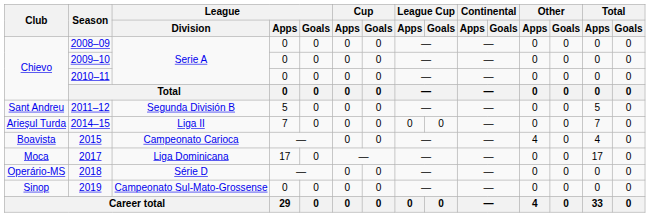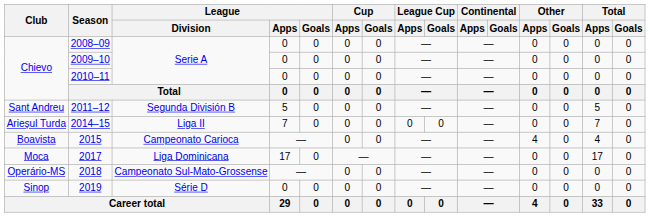(191, 172) Série D -> (191, 172) Campeonato Sul-Mato-Grossense
(191, 188) Campeonato Sul-Mato-Grossense -> (191, 188) Série D
